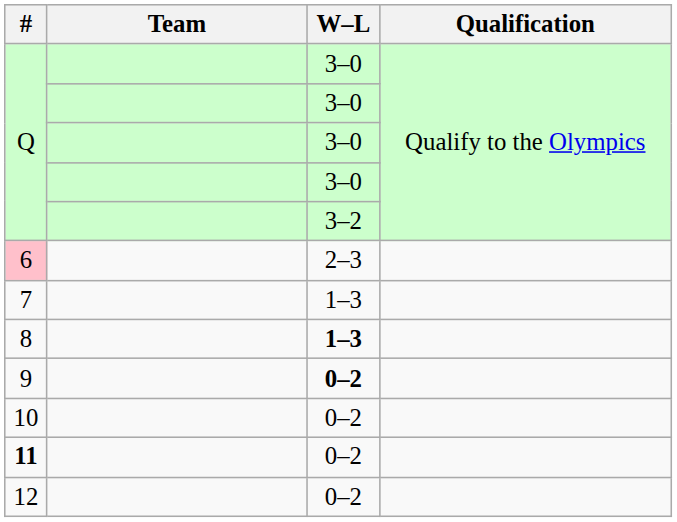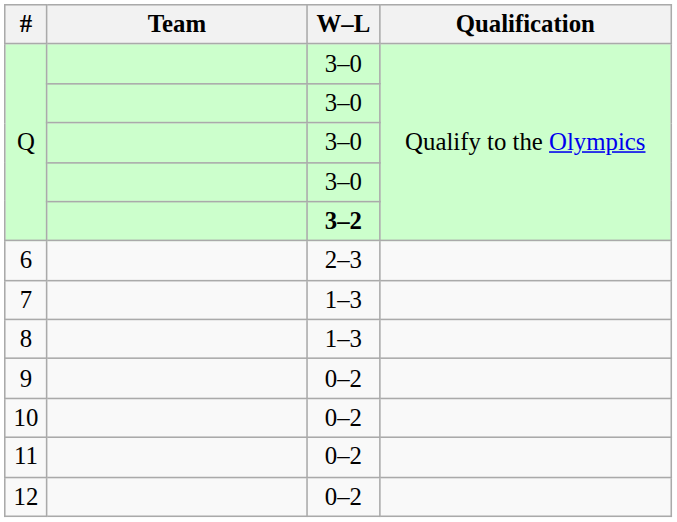(343, 220) normal -> (343, 220) bold
(26, 260) pink background -> (26, 260) no background
(343, 338) bold -> (343, 338) normal
(343, 378) bold -> (343, 378) normal
(26, 456) bold -> (26, 456) normal
